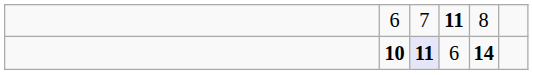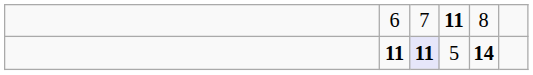(395, 52) 10 -> (395, 52) 11
(454, 52) 6 -> (454, 52) 5
